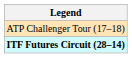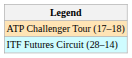(66, 44) bold -> (62, 44) normal
